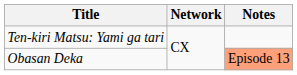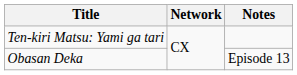(259, 59) lightsalmon background -> (259, 59) no background
